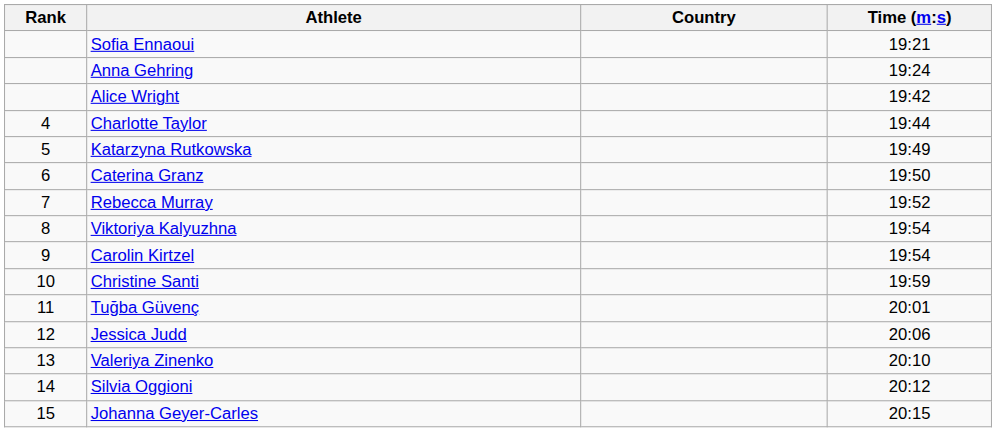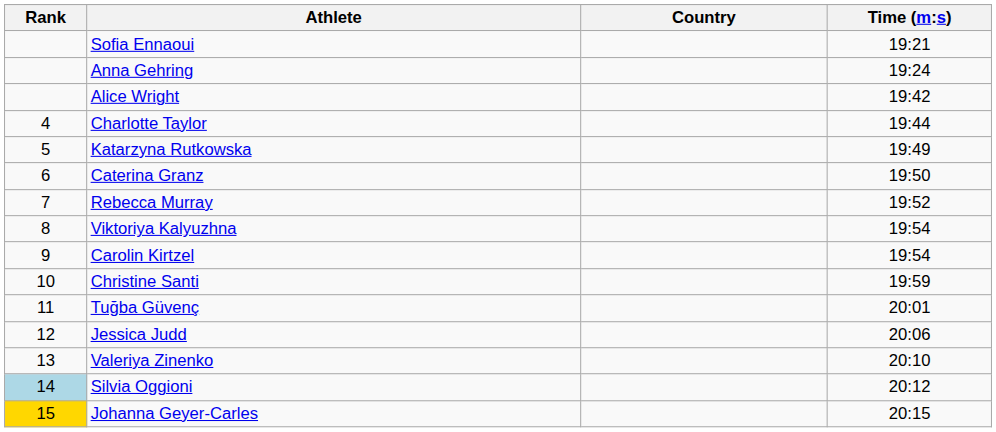(46, 387) no background -> (46, 387) lightblue background
(46, 413) no background -> (46, 413) gold background
